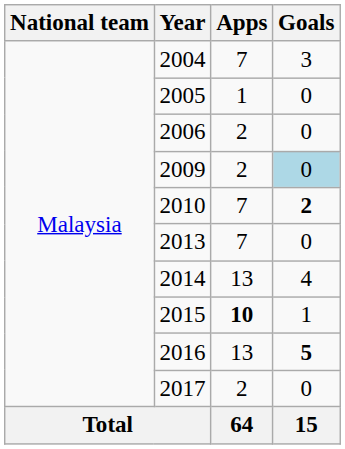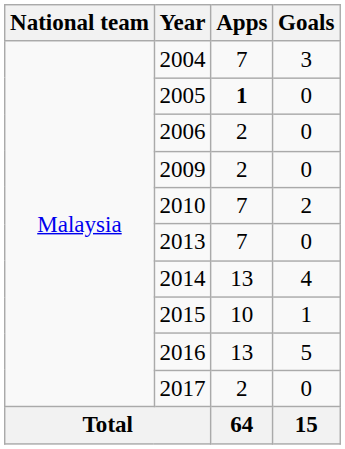(242, 95) normal -> (242, 95) bold
(306, 168) lightblue background -> (306, 168) no background
(306, 205) bold -> (306, 205) normal
(242, 315) bold -> (242, 315) normal
(306, 351) bold -> (306, 351) normal
